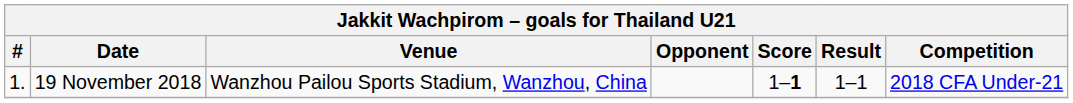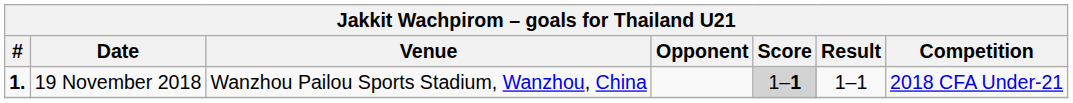(17, 82) normal -> (17, 82) bold
(785, 82) no background -> (785, 82) lightgrey background
